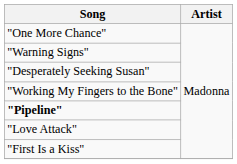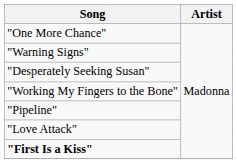(35, 110) bold -> (32, 110) normal
(46, 149) normal -> (50, 149) bold
